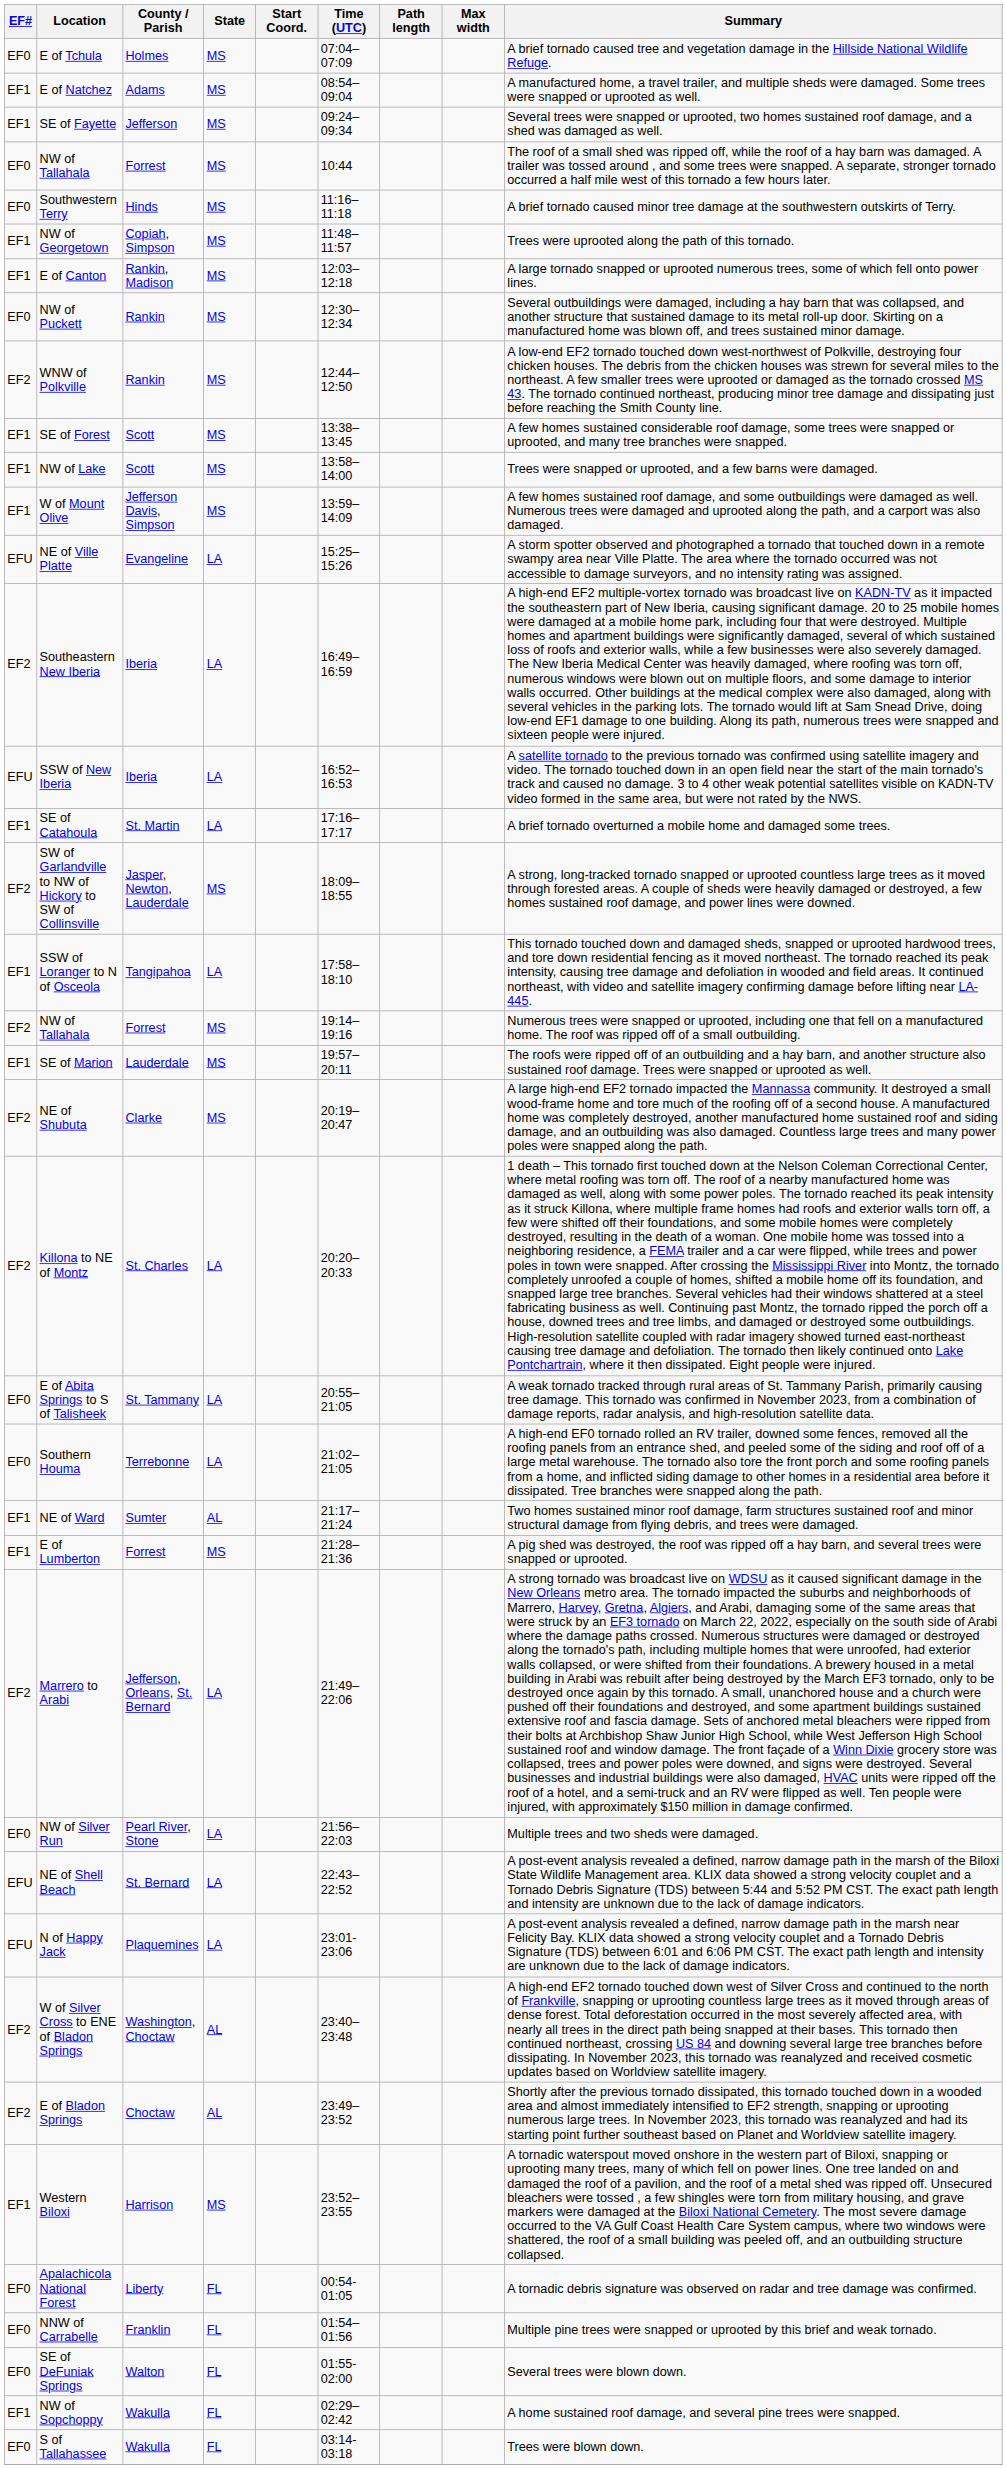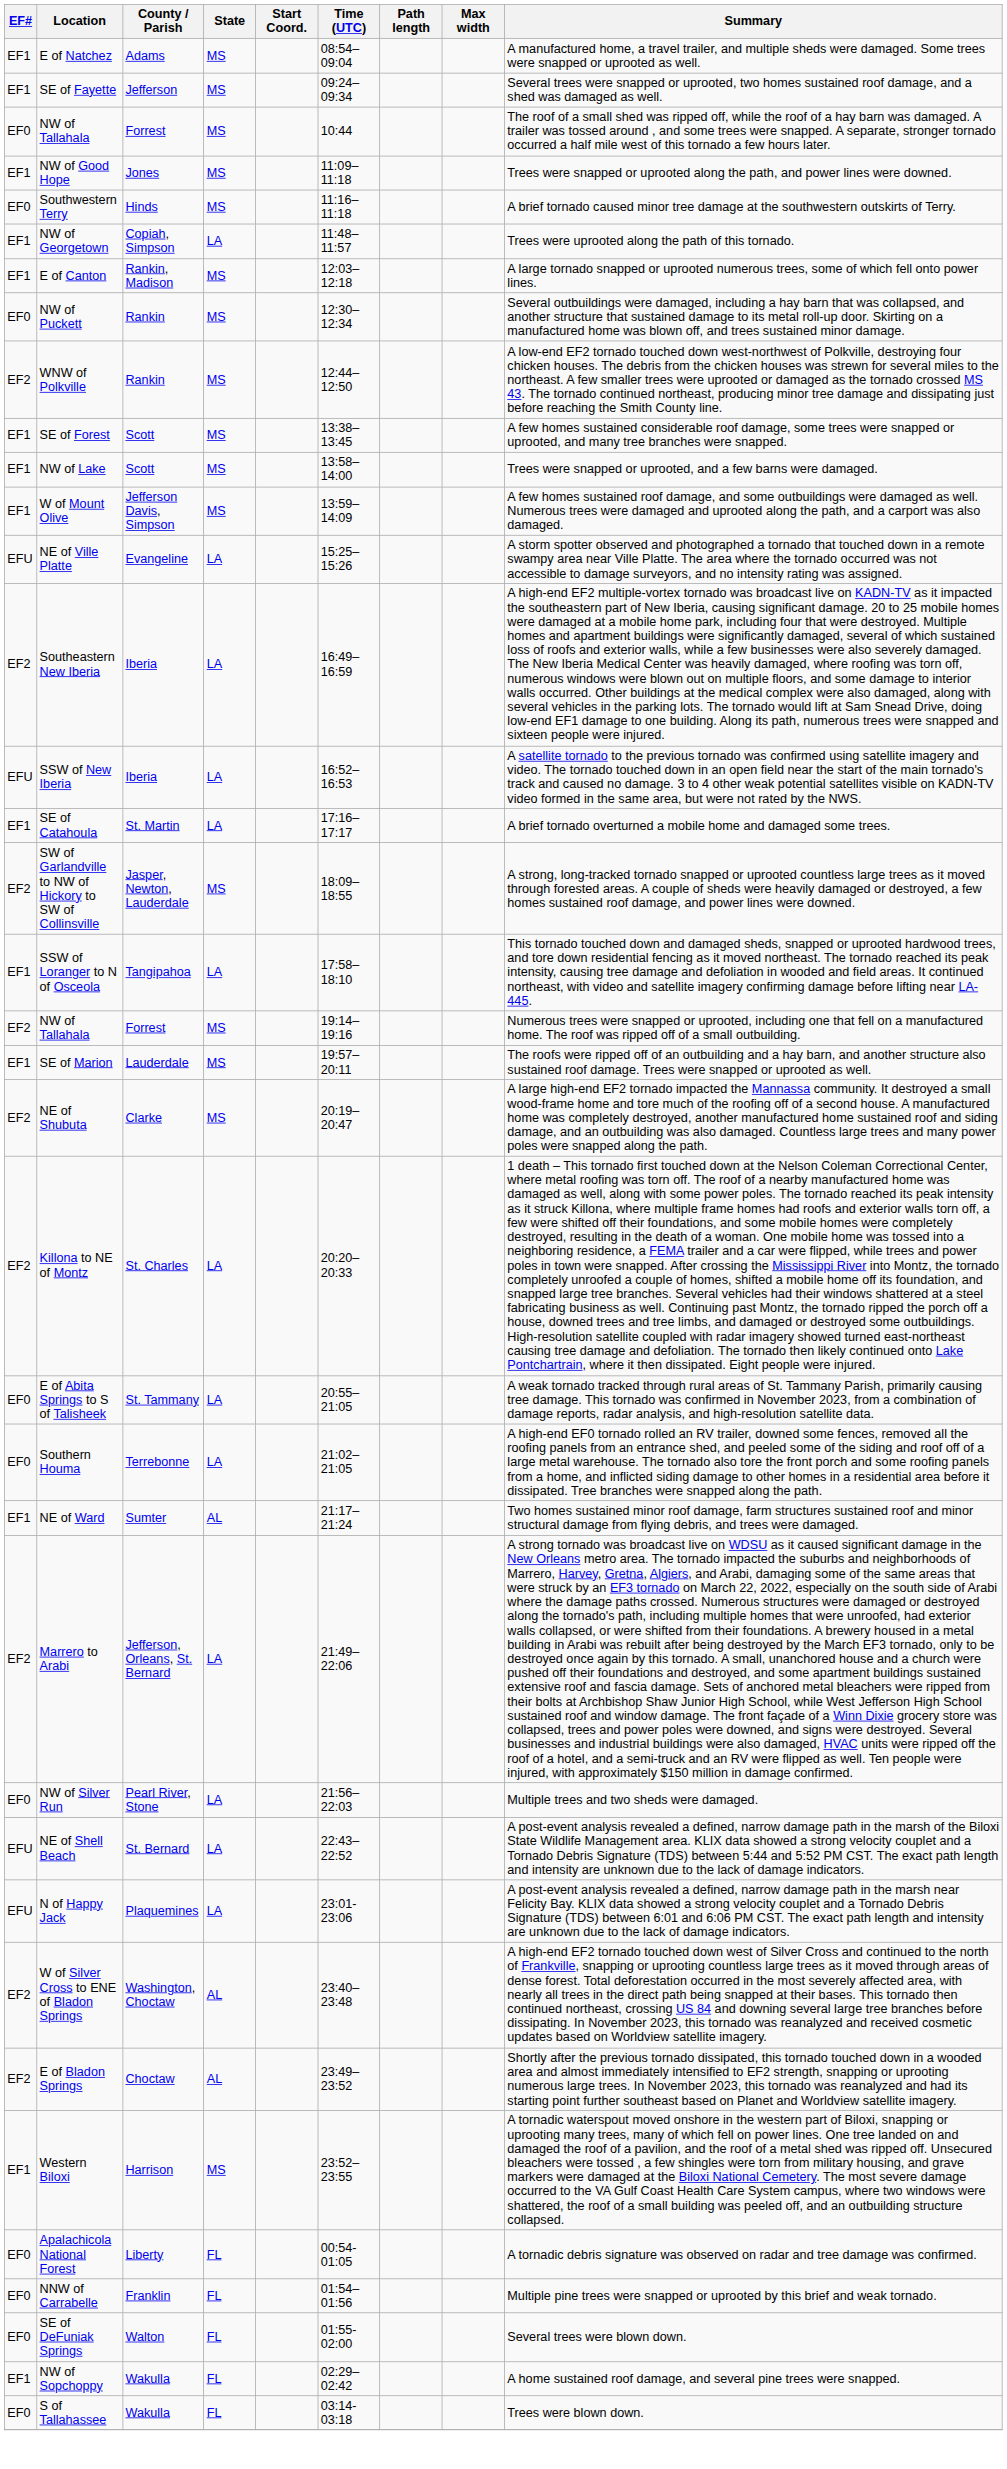- row: (19, 55)
+ row: (19, 172)
(216, 241) MS -> (214, 241) LA
- row: (19, 1552)
